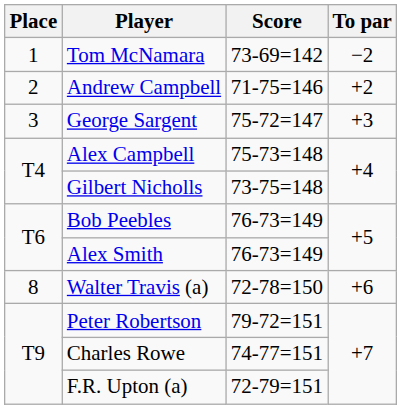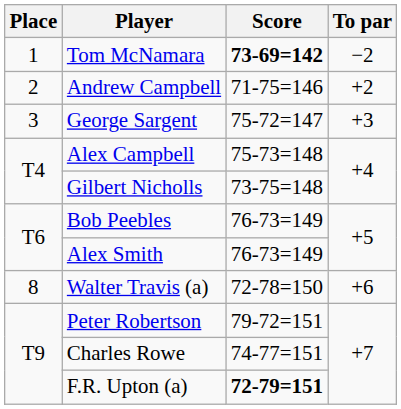(277, 54) normal -> (277, 54) bold
(277, 386) normal -> (277, 386) bold
